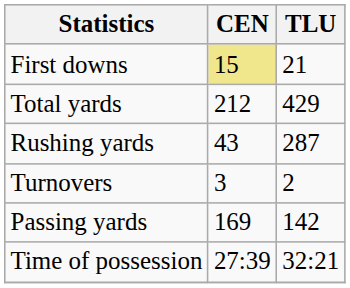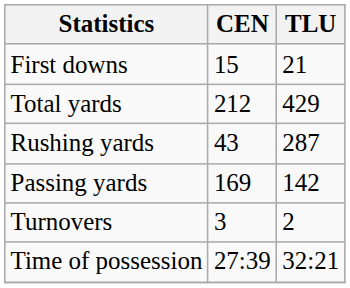(226, 63) khaki background -> (226, 63) no background
rows swapped: (79, 222) <-> (61, 182)
